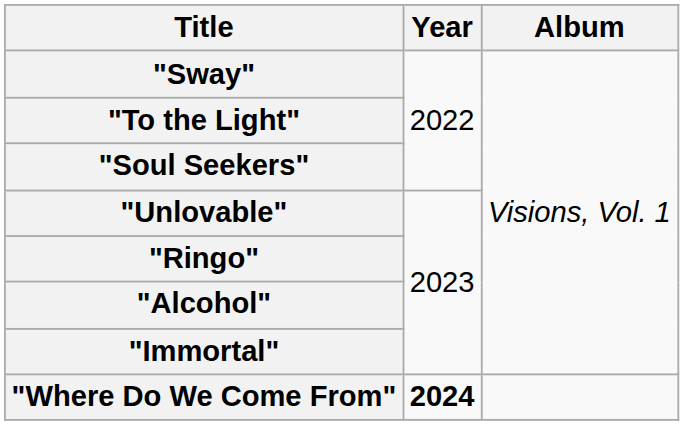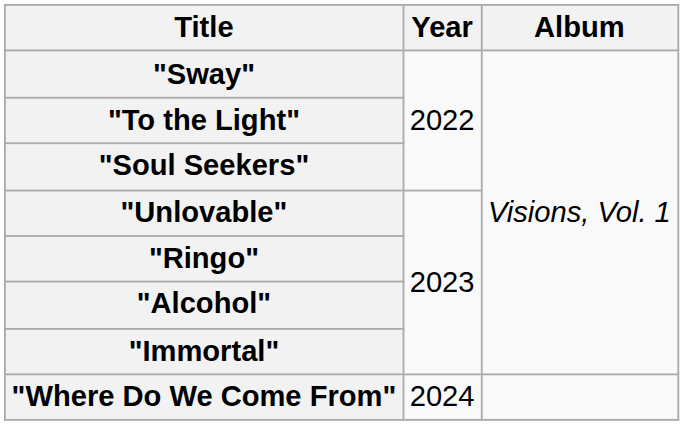(442, 397) bold -> (442, 397) normal
